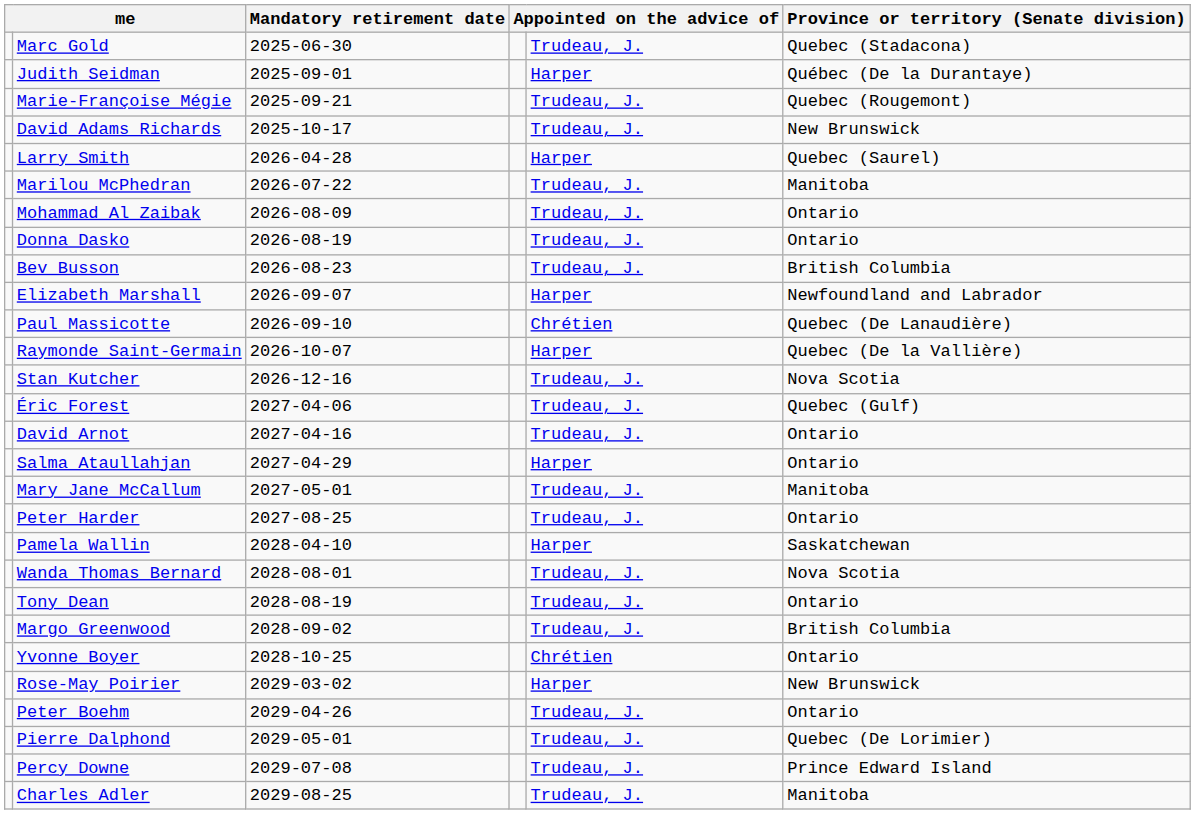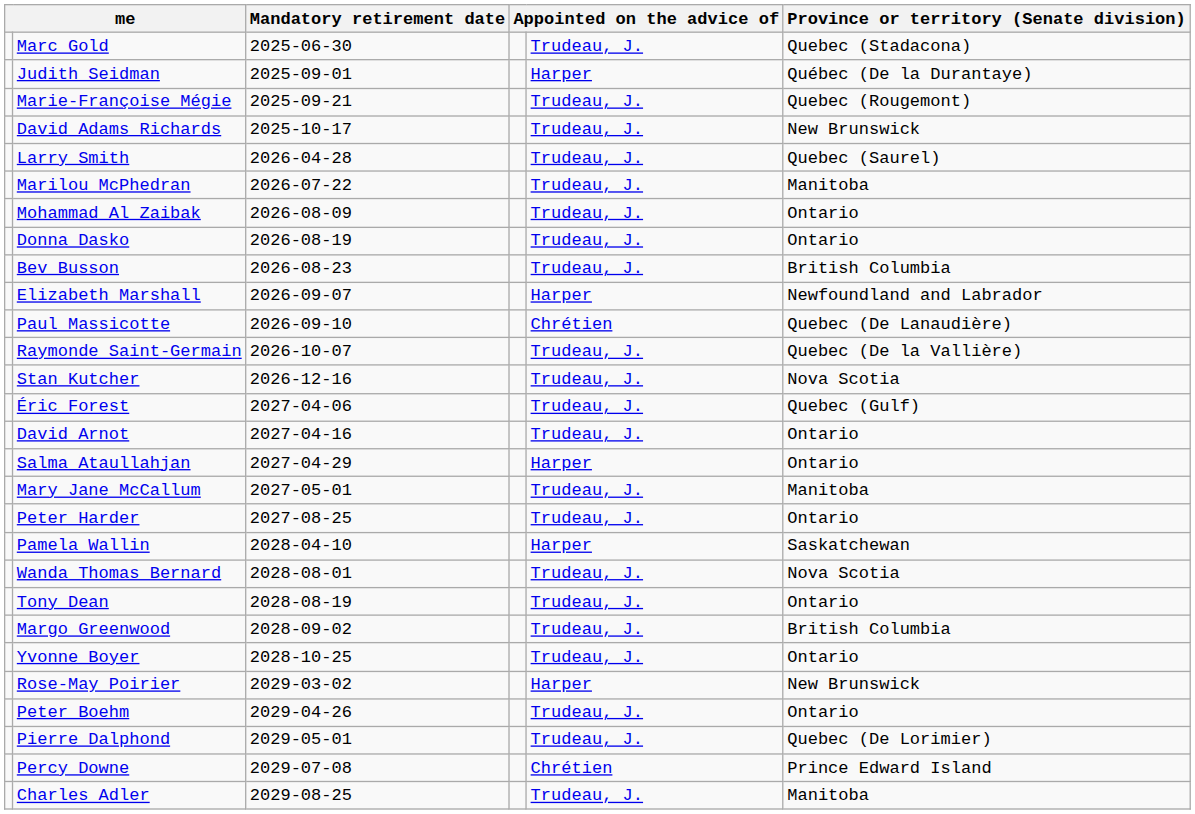(561, 157) Harper -> (587, 157) Trudeau, J.
(561, 352) Harper -> (587, 352) Trudeau, J.
(572, 657) Chrétien -> (587, 657) Trudeau, J.
(587, 768) Trudeau, J. -> (572, 768) Chrétien
